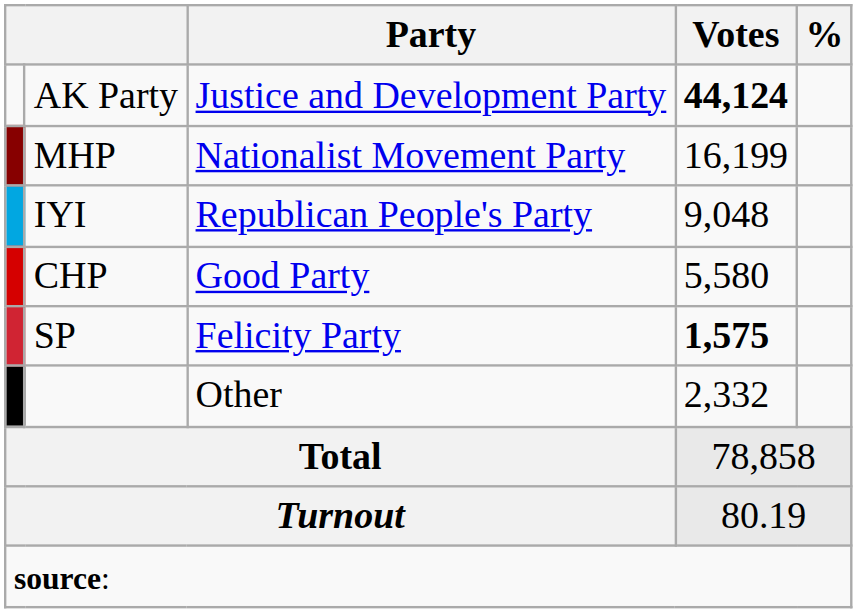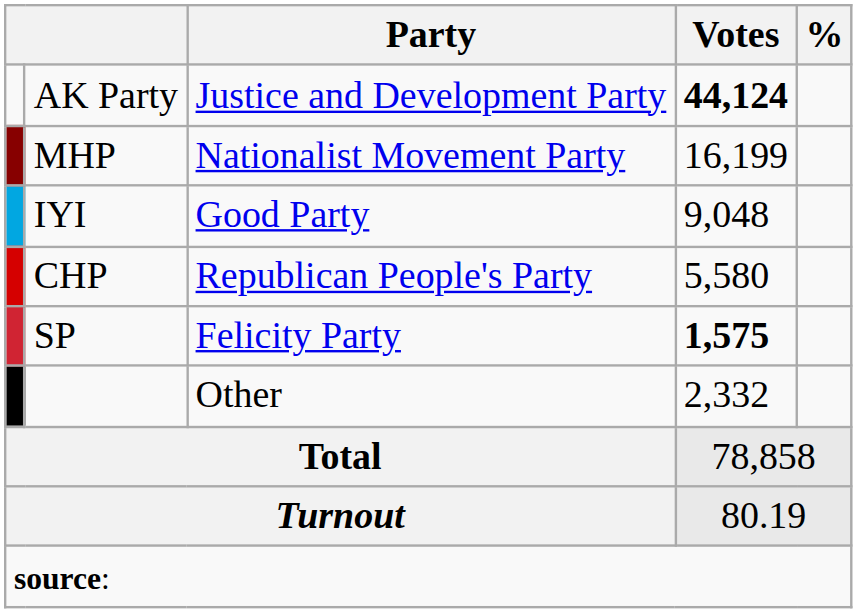(394, 214) Republican People's Party -> (282, 214) Good Party
(282, 275) Good Party -> (394, 275) Republican People's Party
